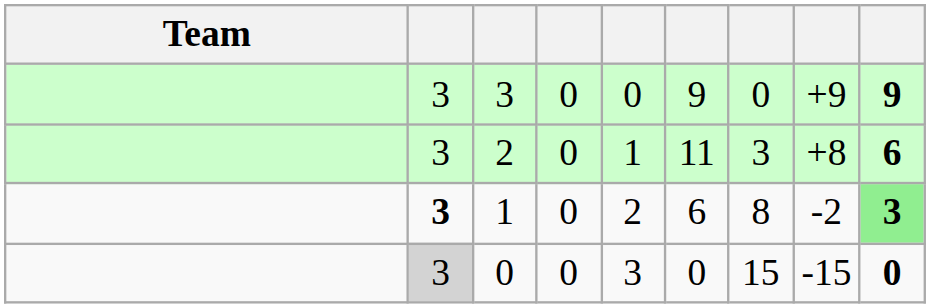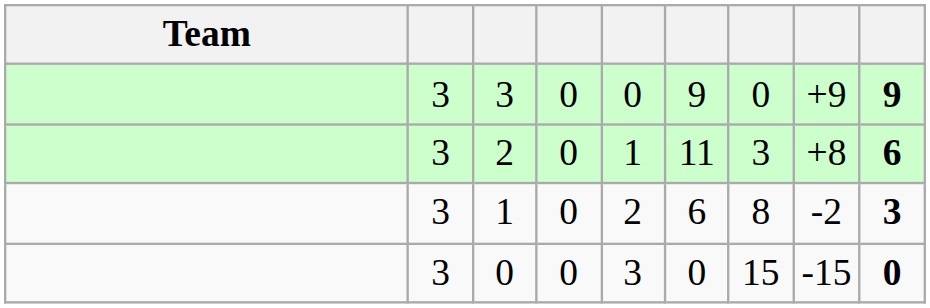(441, 212) bold -> (441, 212) normal
(892, 212) lightgreen background -> (892, 212) no background
(441, 271) lightgrey background -> (441, 271) no background
